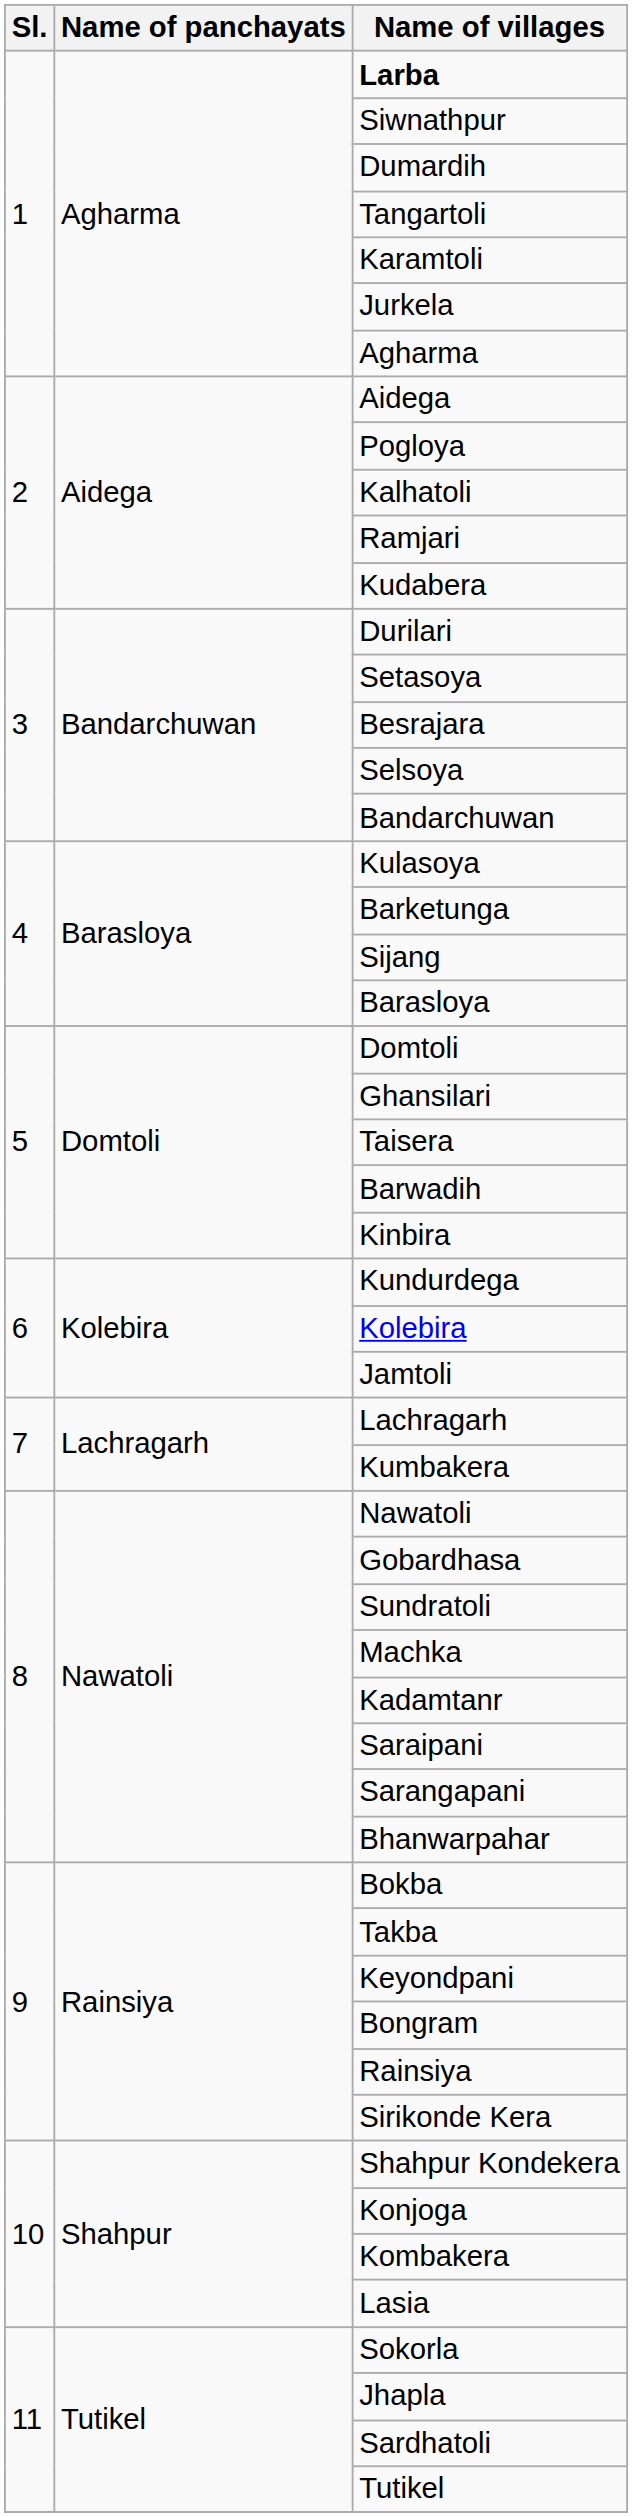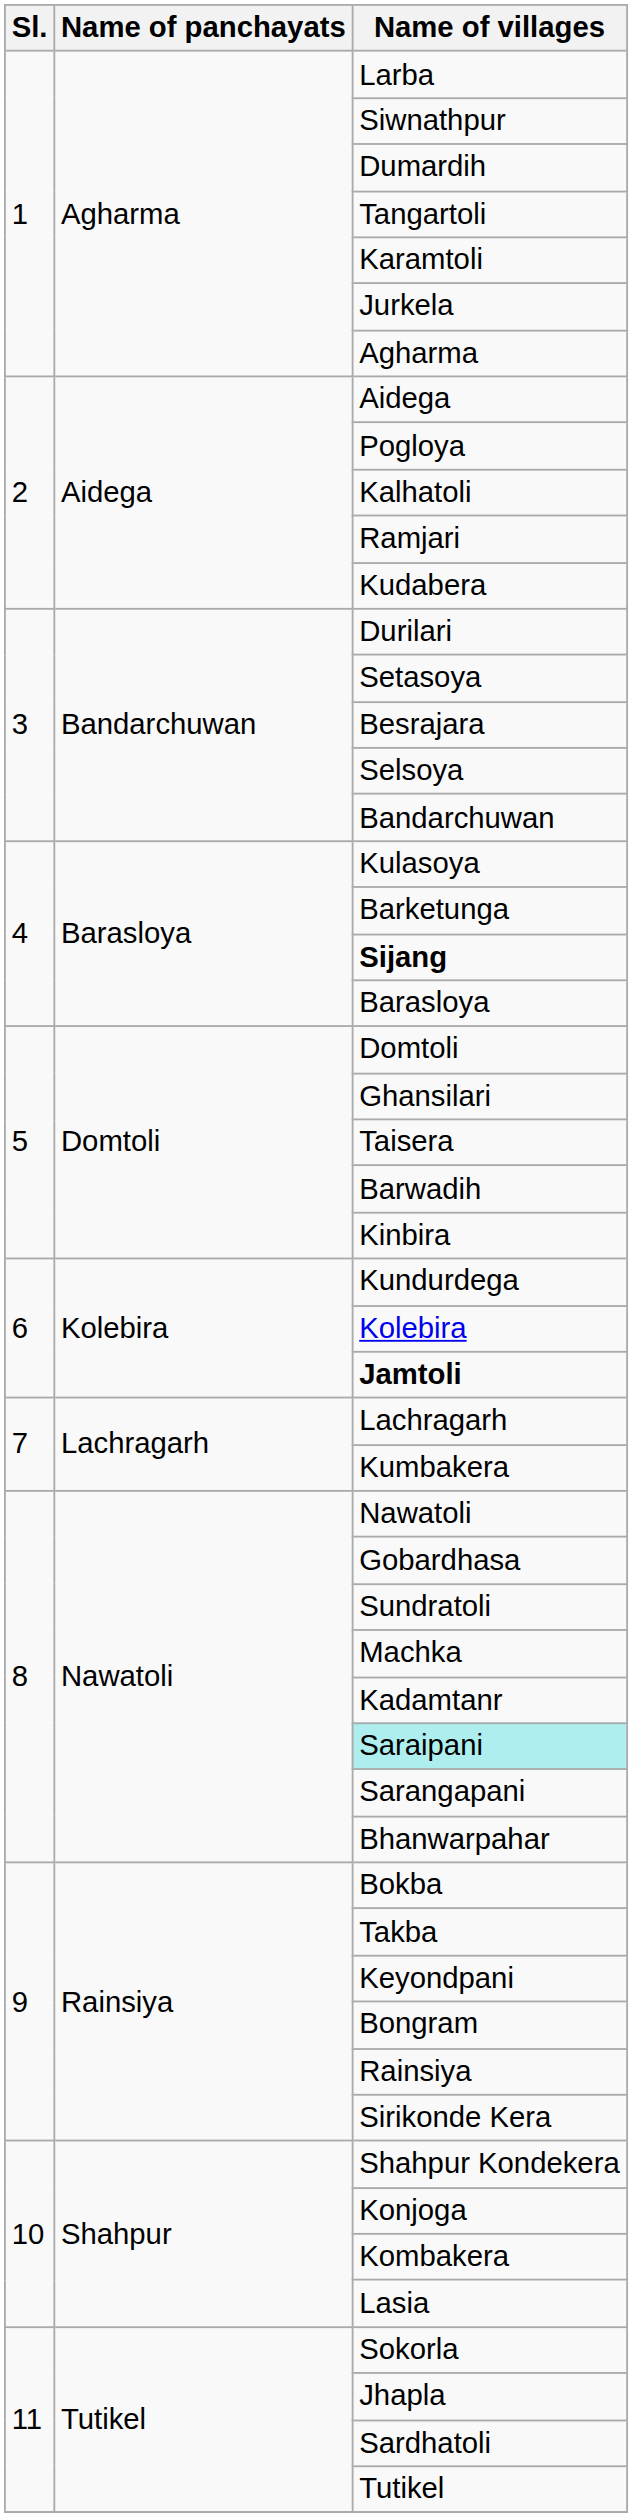(399, 74) bold -> (397, 74) normal
(400, 956) normal -> (403, 956) bold
(406, 1374) normal -> (410, 1374) bold
(421, 1745) no background -> (421, 1745) paleturquoise background
